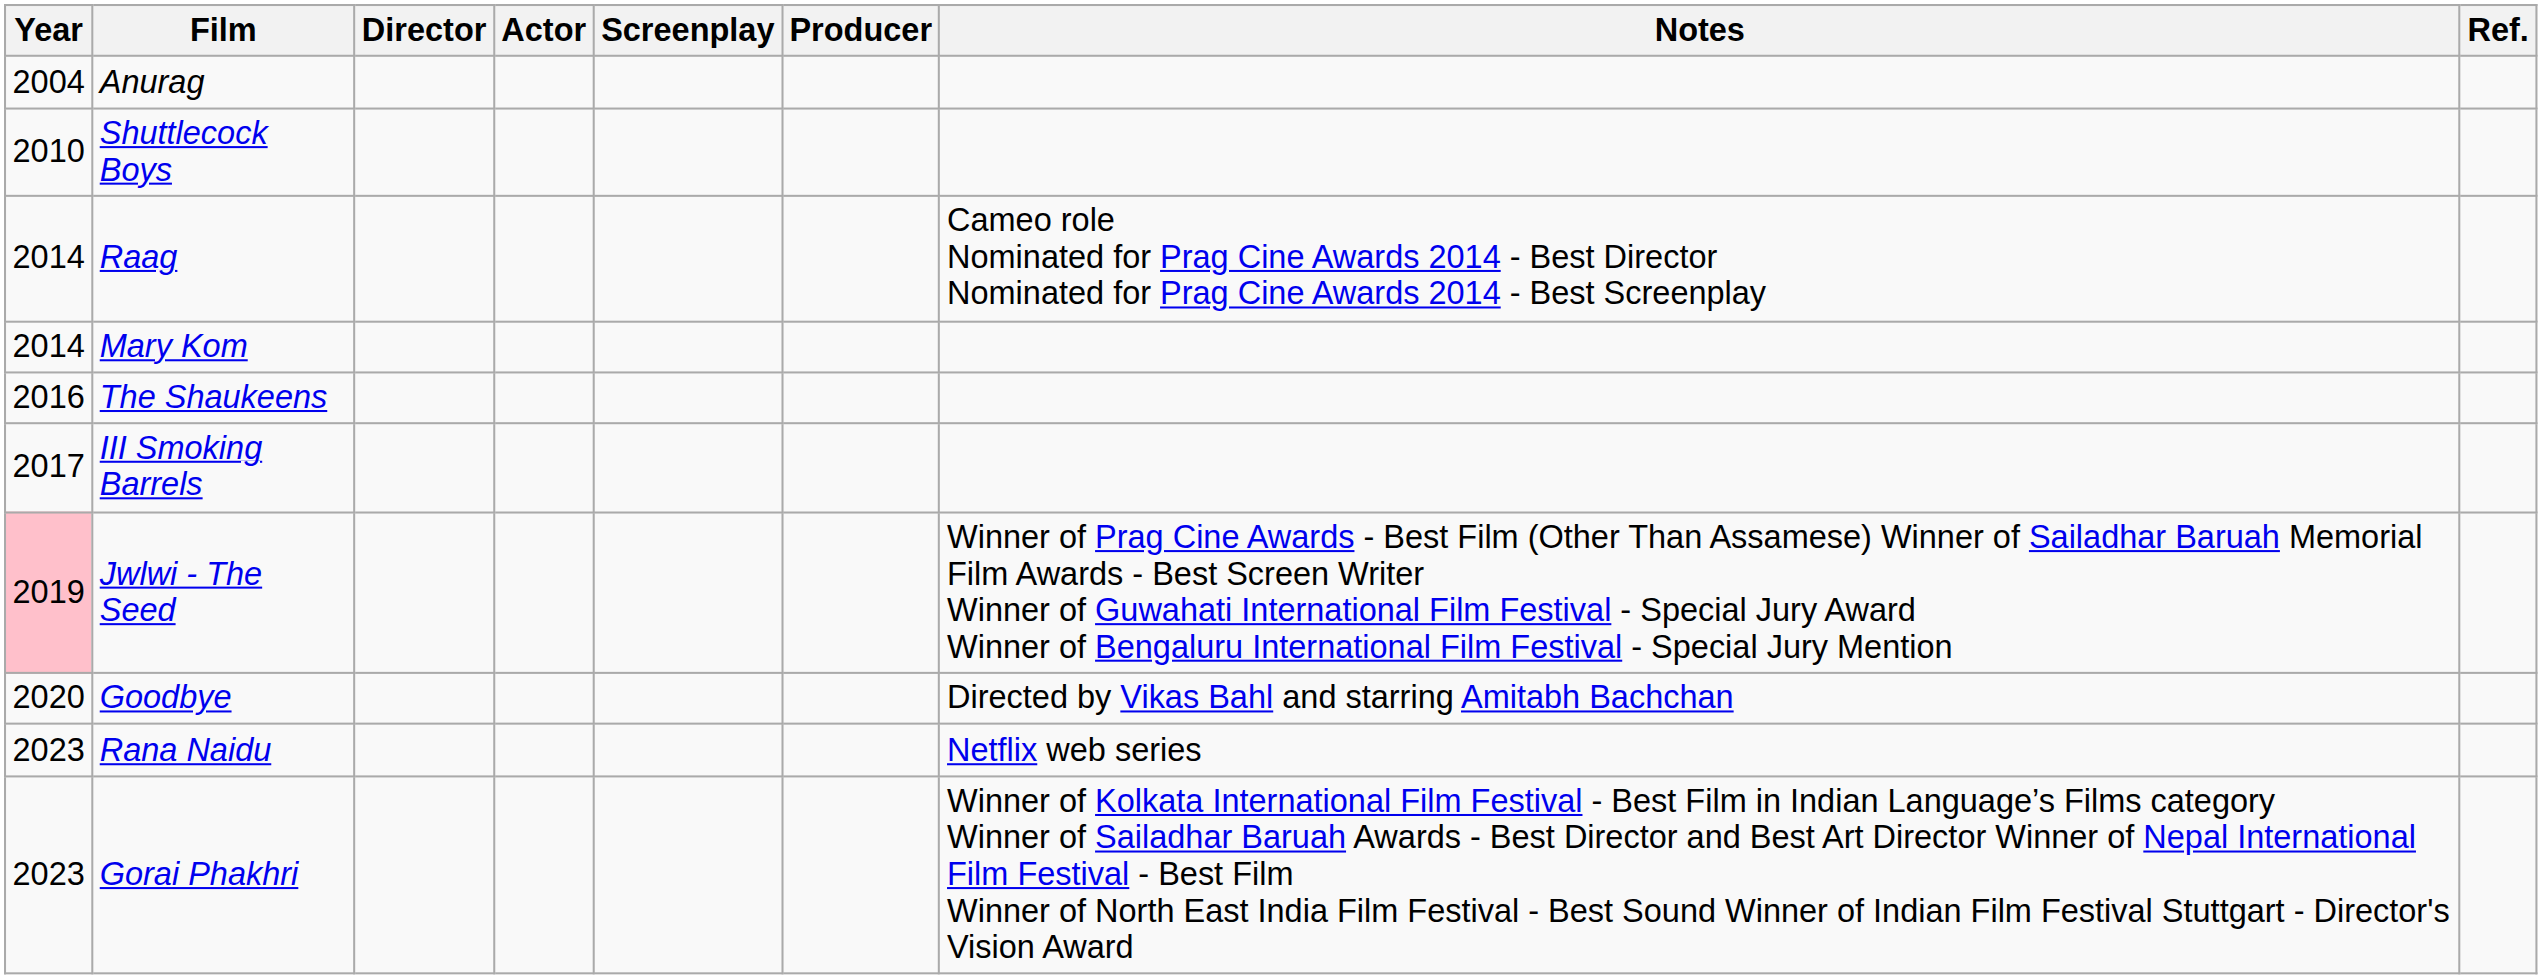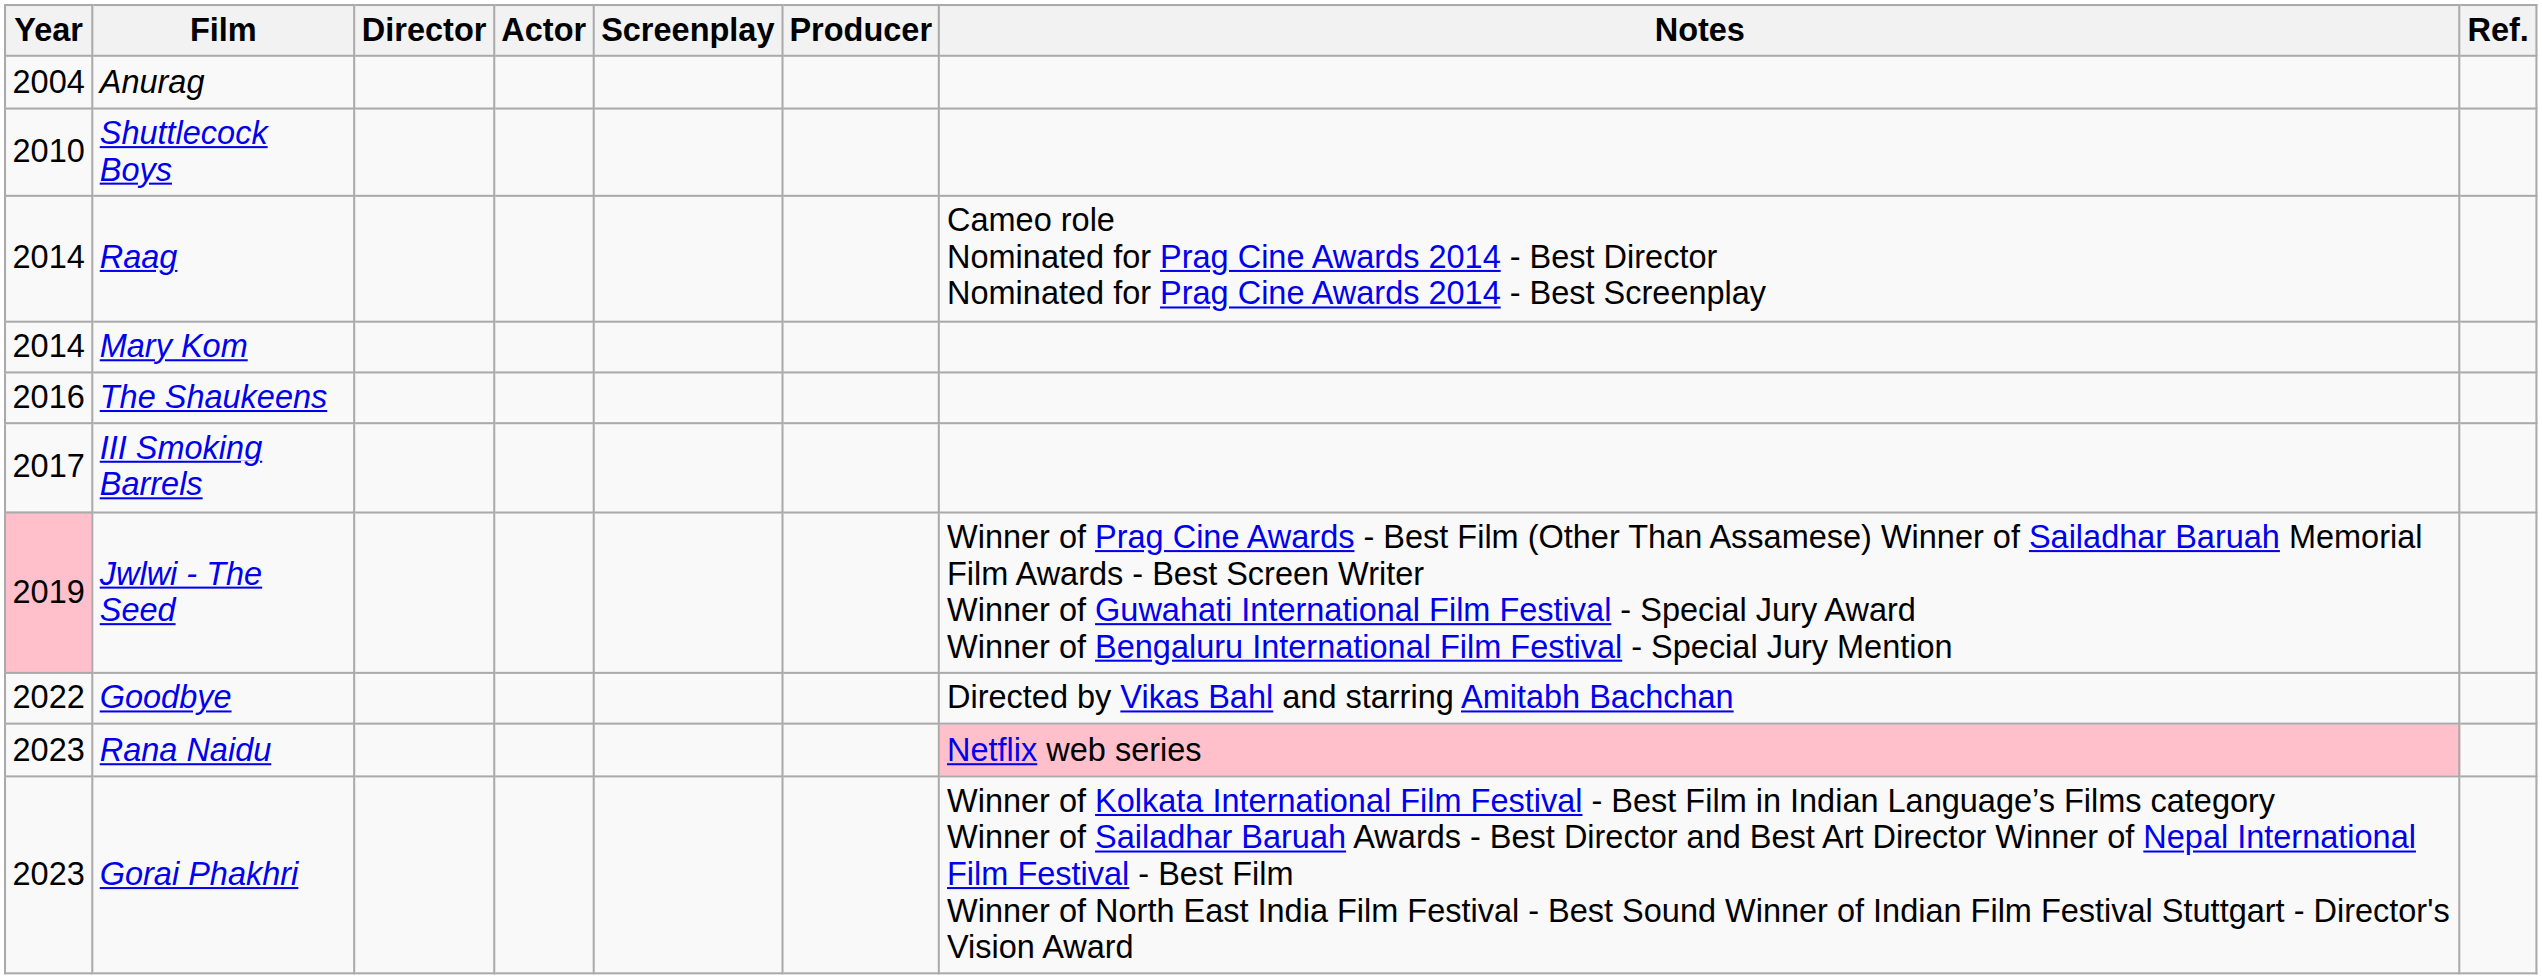(49, 698) 2020 -> (49, 698) 2022
(1074, 749) no background -> (1074, 749) pink background
